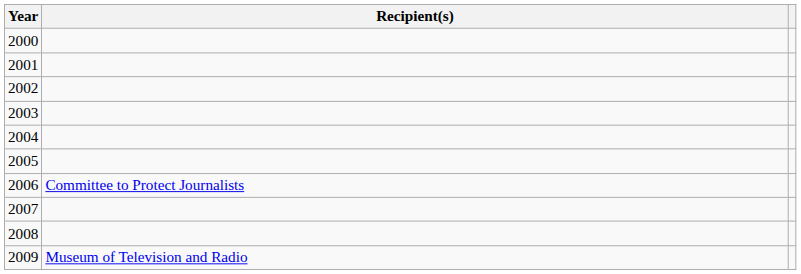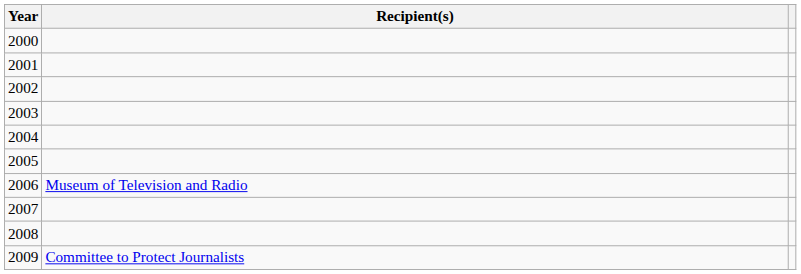(145, 185) Committee to Protect Journalists -> (146, 185) Museum of Television and Radio
(146, 257) Museum of Television and Radio -> (145, 257) Committee to Protect Journalists
